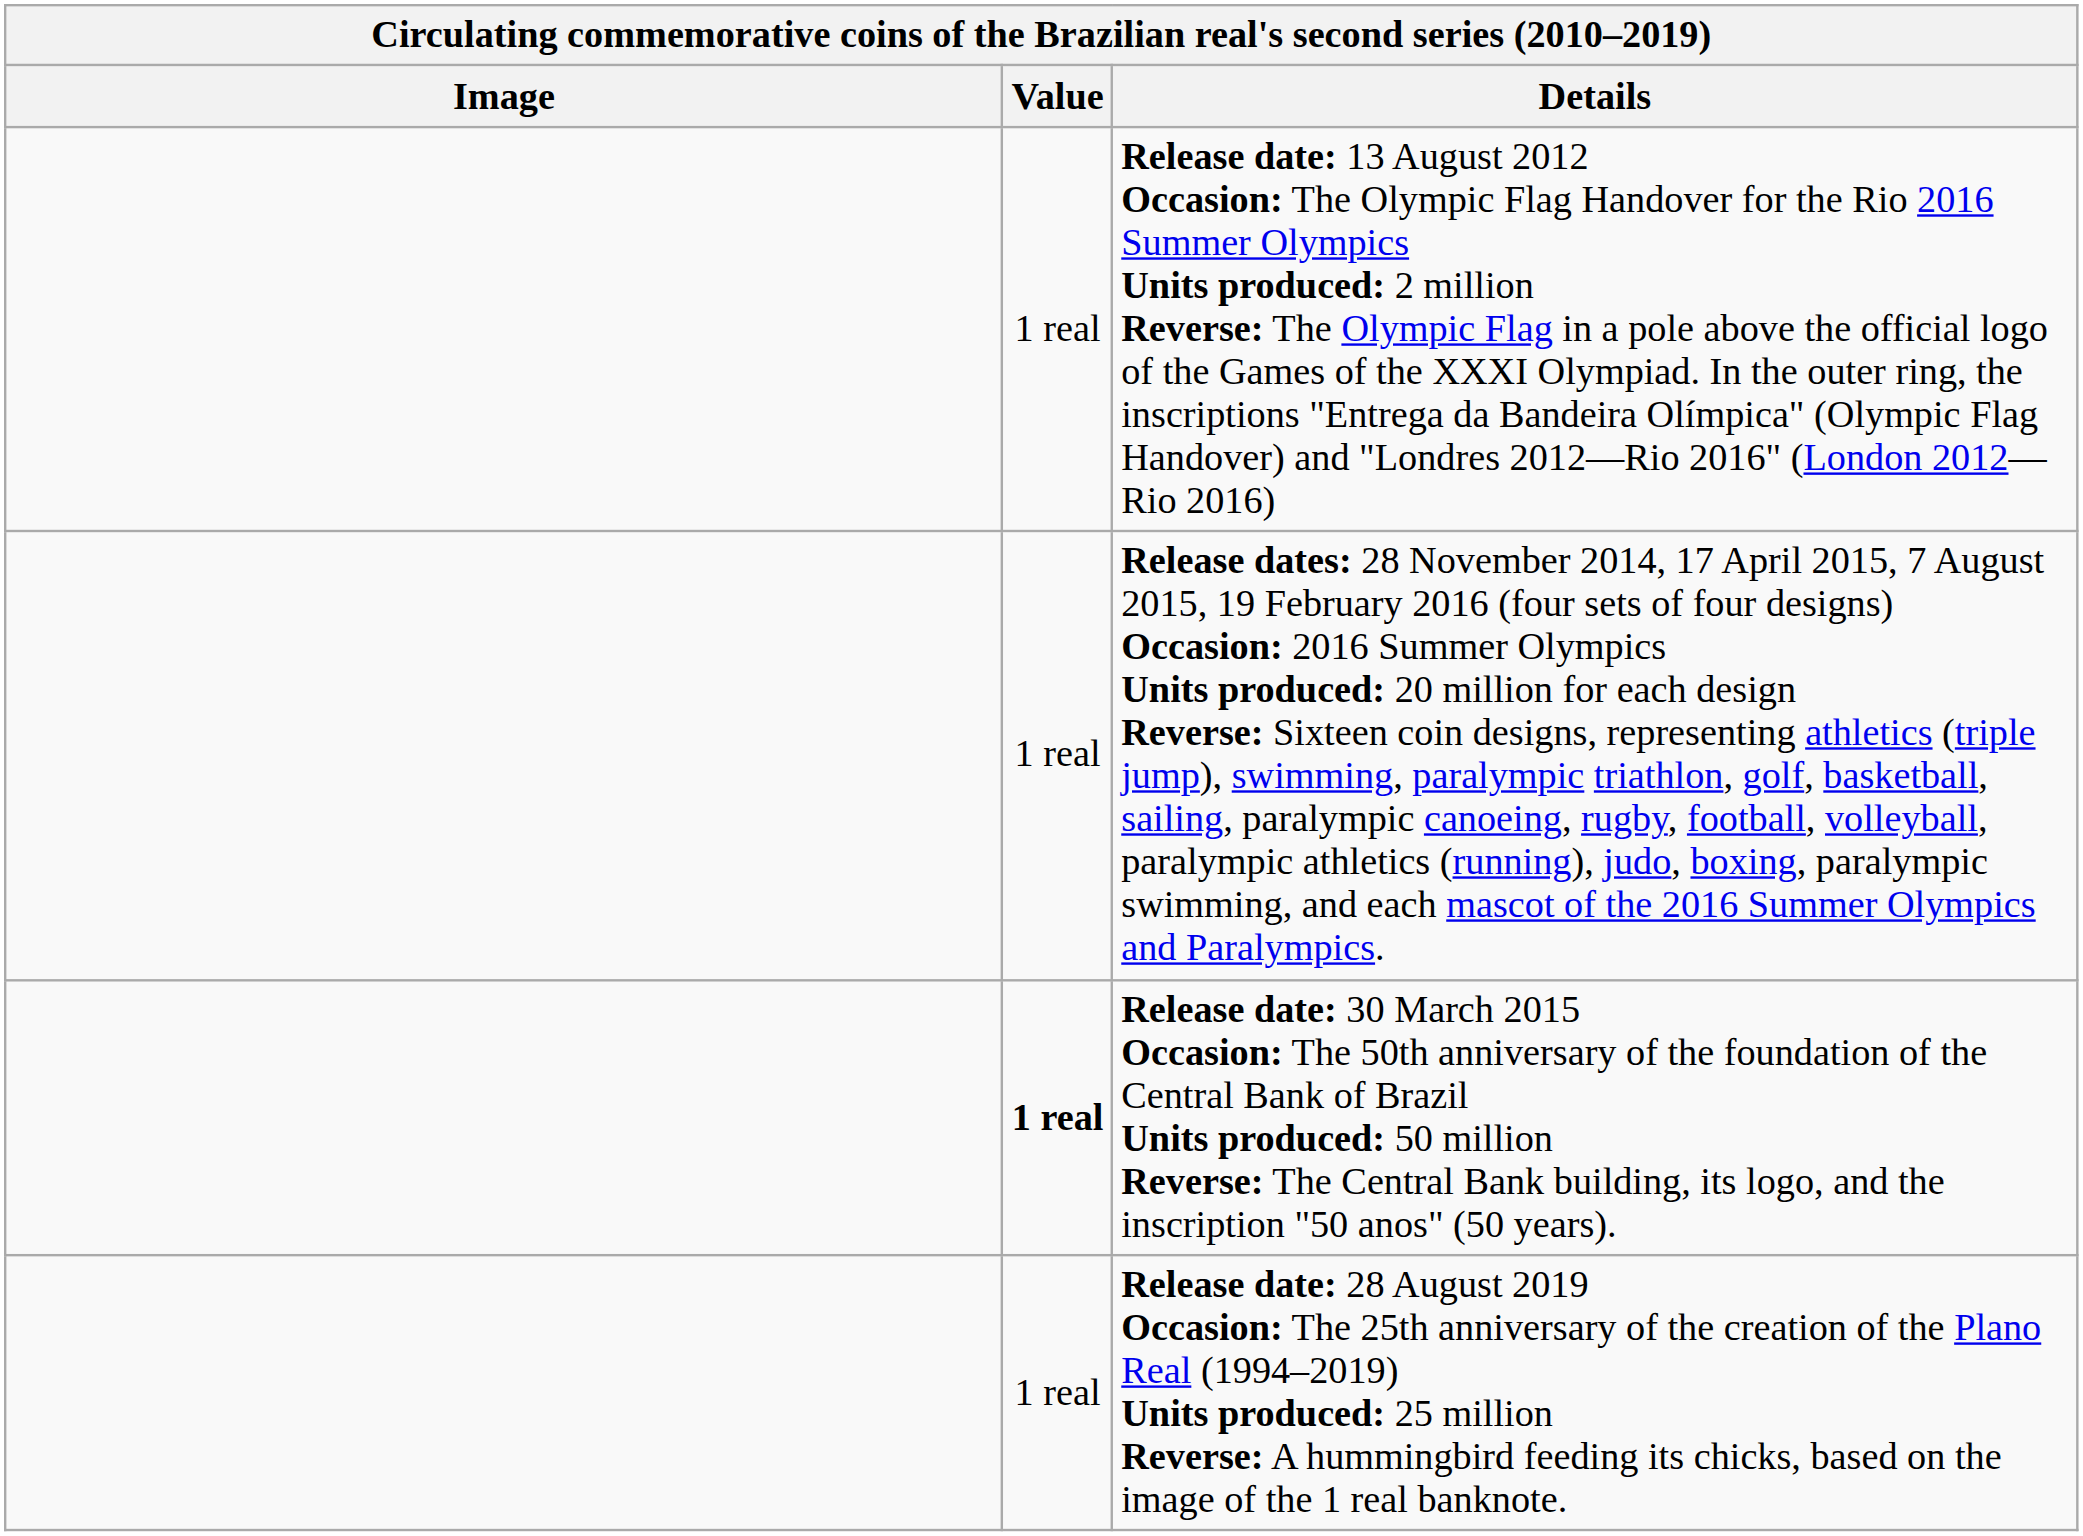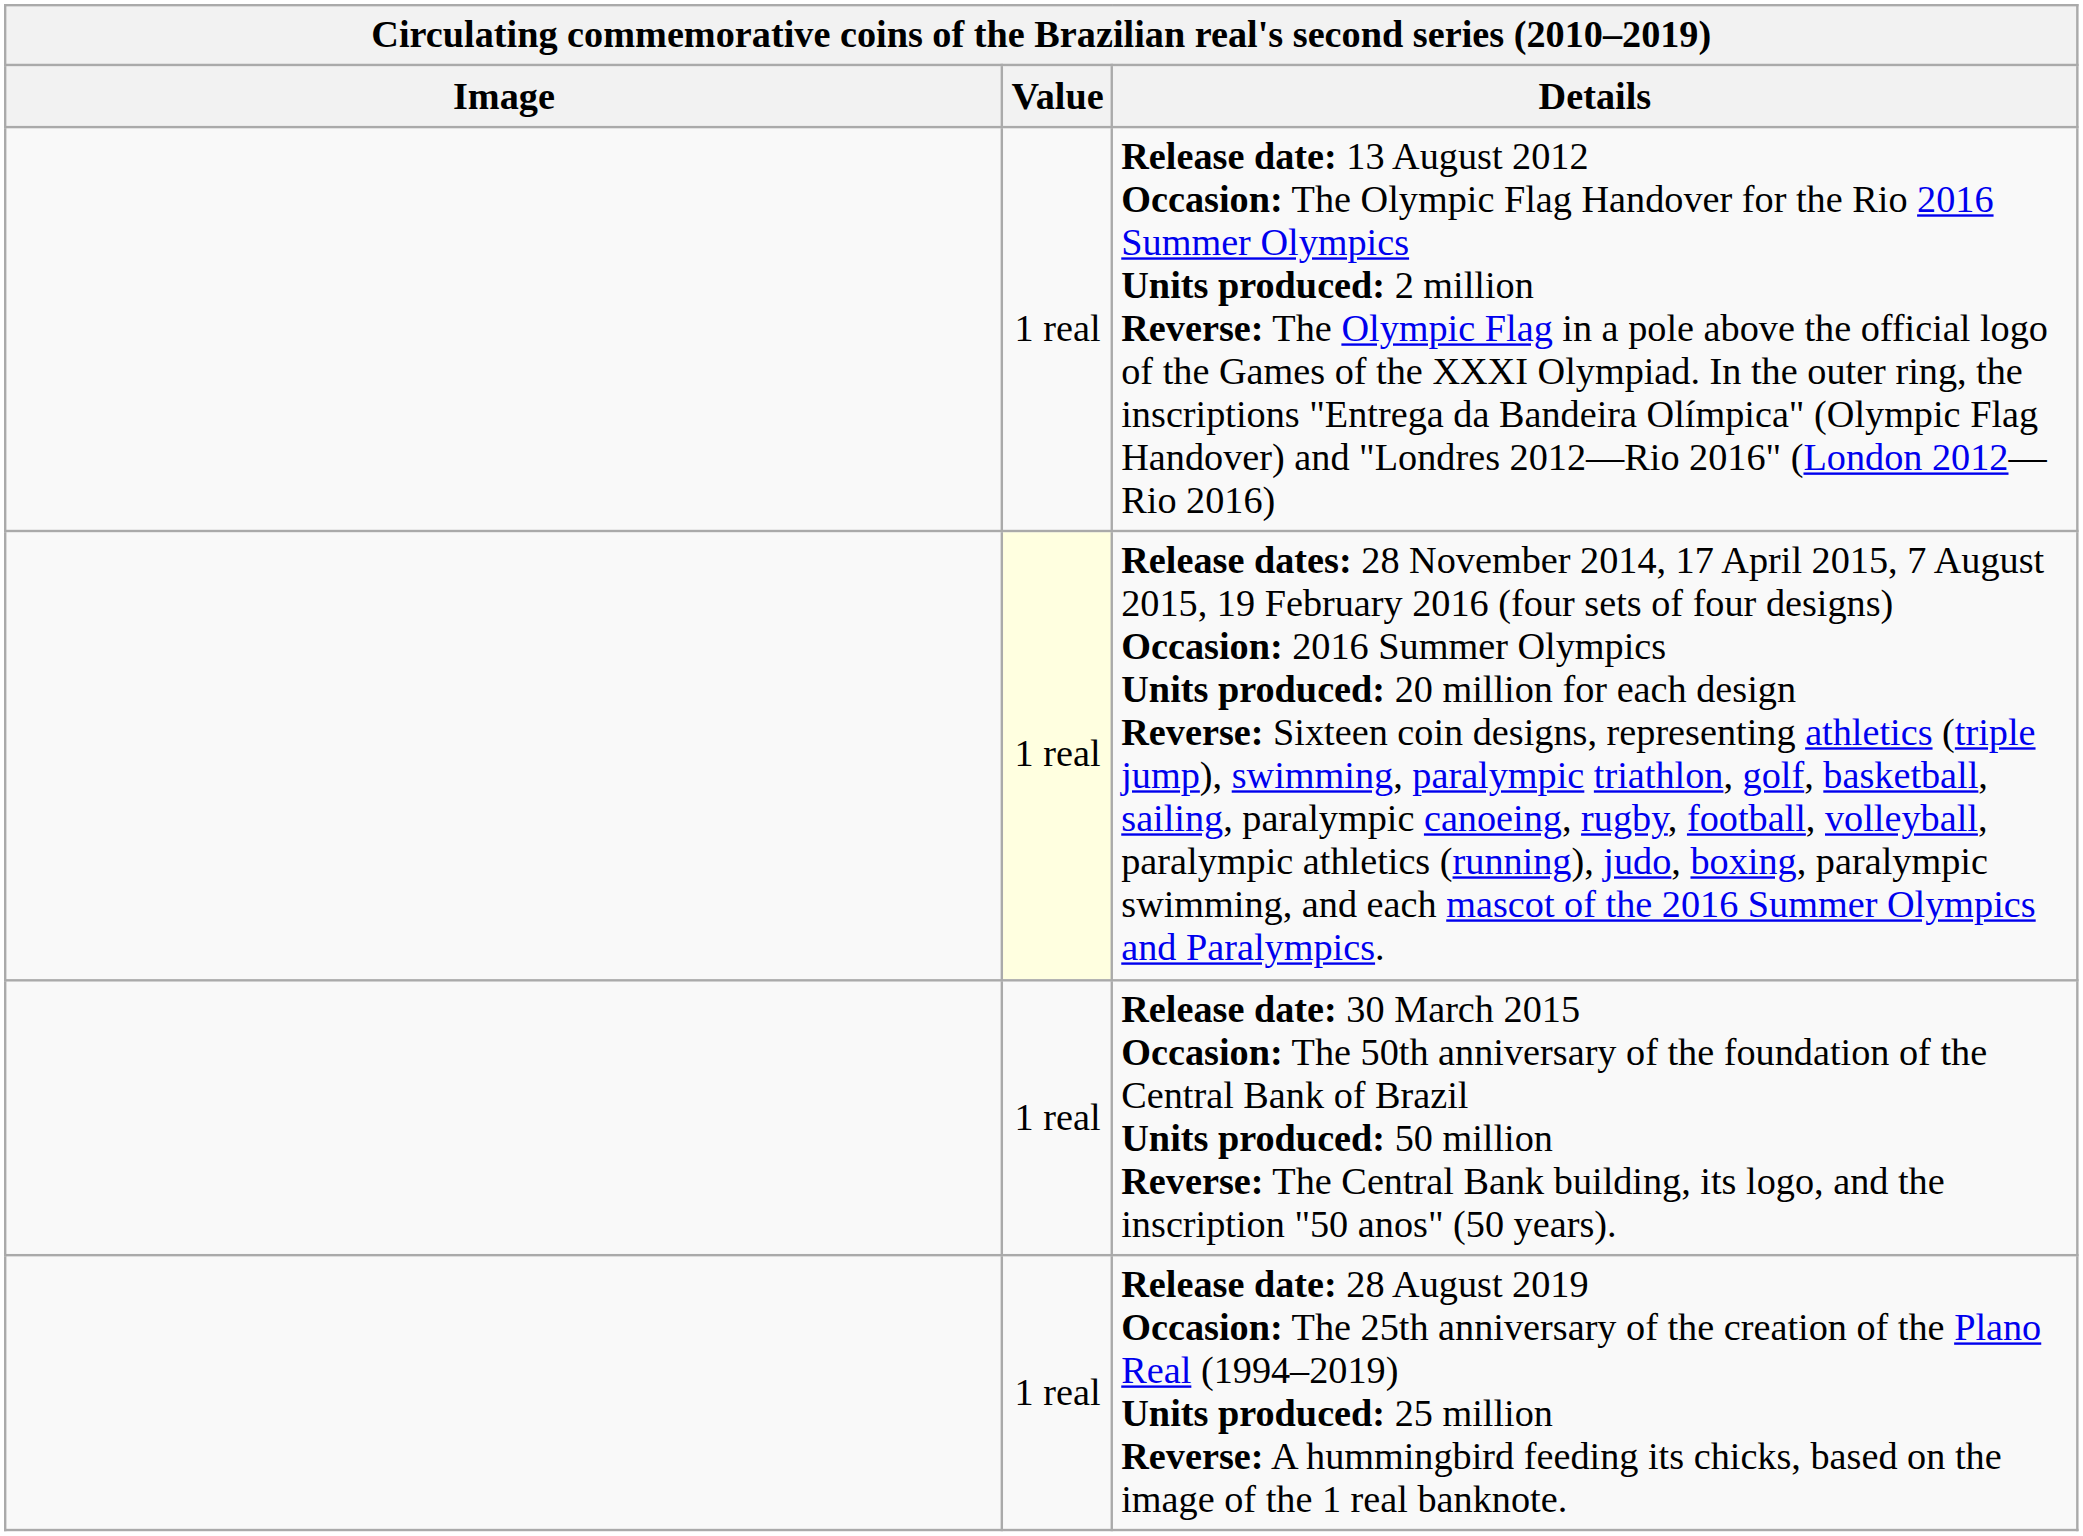(1058, 754) no background -> (1058, 754) lightyellow background
(1058, 1116) bold -> (1058, 1116) normal
